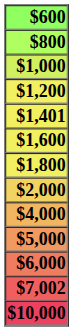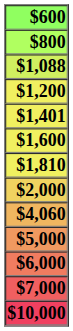(41, 66) $1,000 -> (41, 66) $1,088
(41, 165) $1,800 -> (41, 165) $1,810
(41, 214) $4,000 -> (41, 214) $4,060
(41, 288) $7,002 -> (41, 288) $7,000
